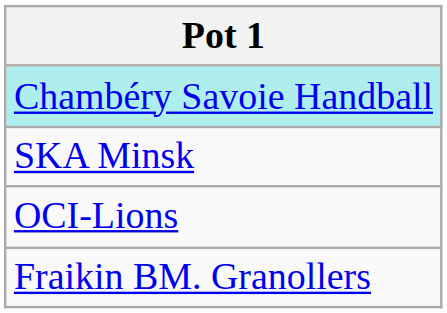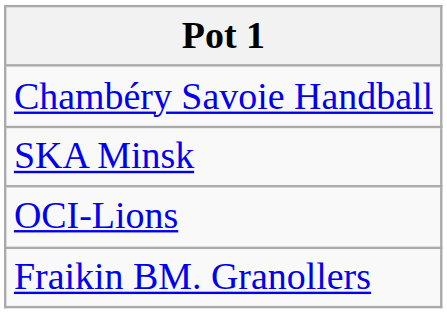(223, 95) paleturquoise background -> (223, 95) no background
